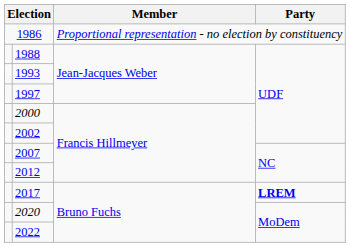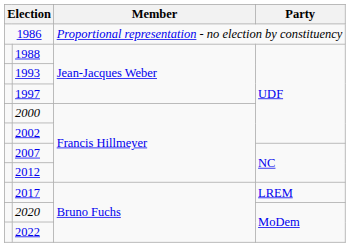(277, 192) bold -> (275, 192) normal
